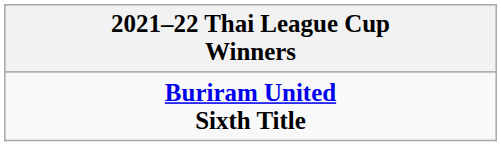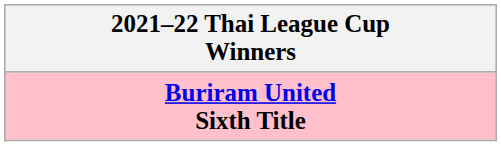(250, 105) no background -> (250, 105) pink background
